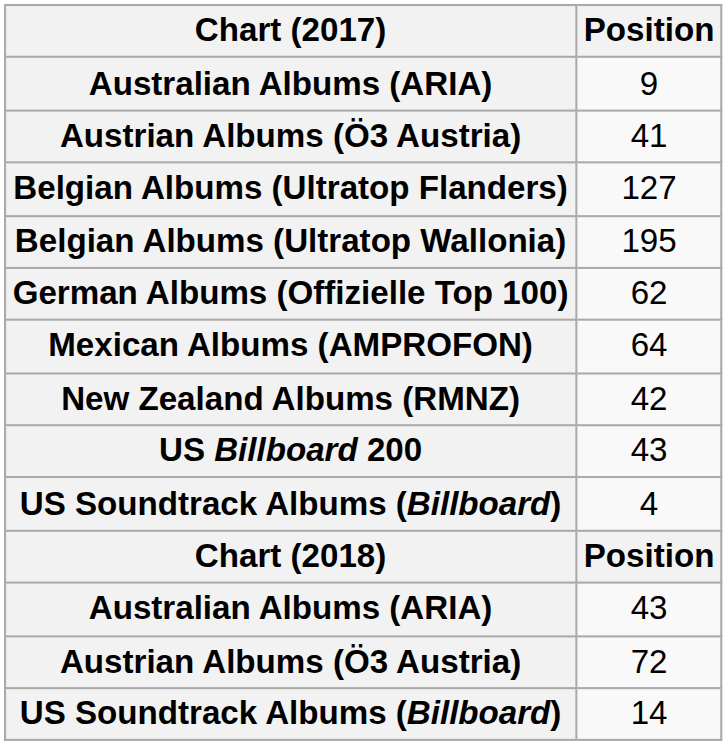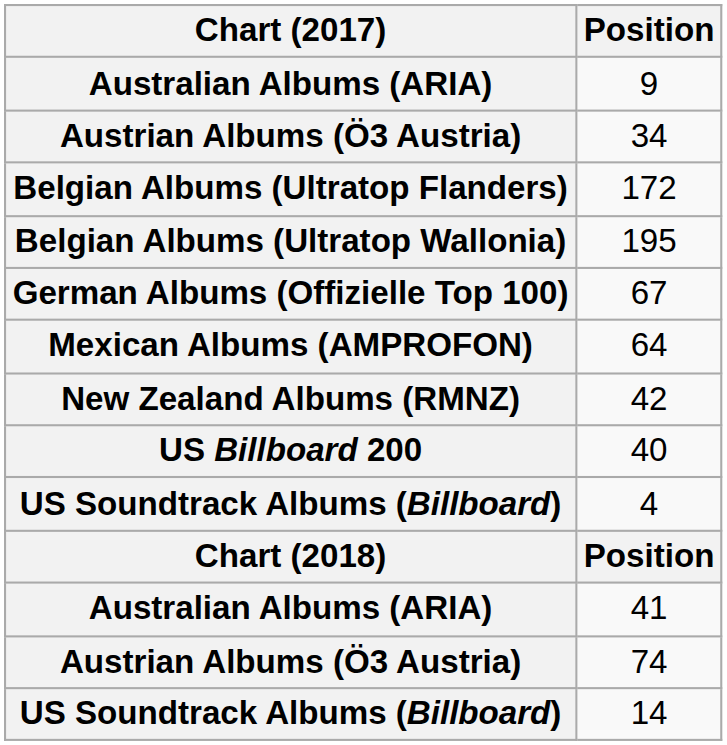(649, 135) 41 -> (649, 135) 34
(649, 188) 127 -> (649, 188) 172
(649, 293) 62 -> (649, 293) 67
(649, 450) 43 -> (649, 450) 40
(649, 608) 43 -> (649, 608) 41
(649, 661) 72 -> (649, 661) 74
